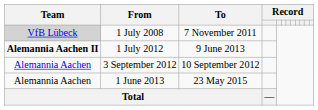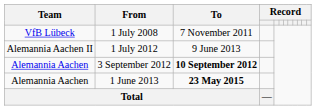(53, 33) lightgrey background -> (50, 33) no background
(53, 49) bold -> (50, 49) normal
(220, 65) normal -> (216, 65) bold
(220, 81) normal -> (216, 81) bold
